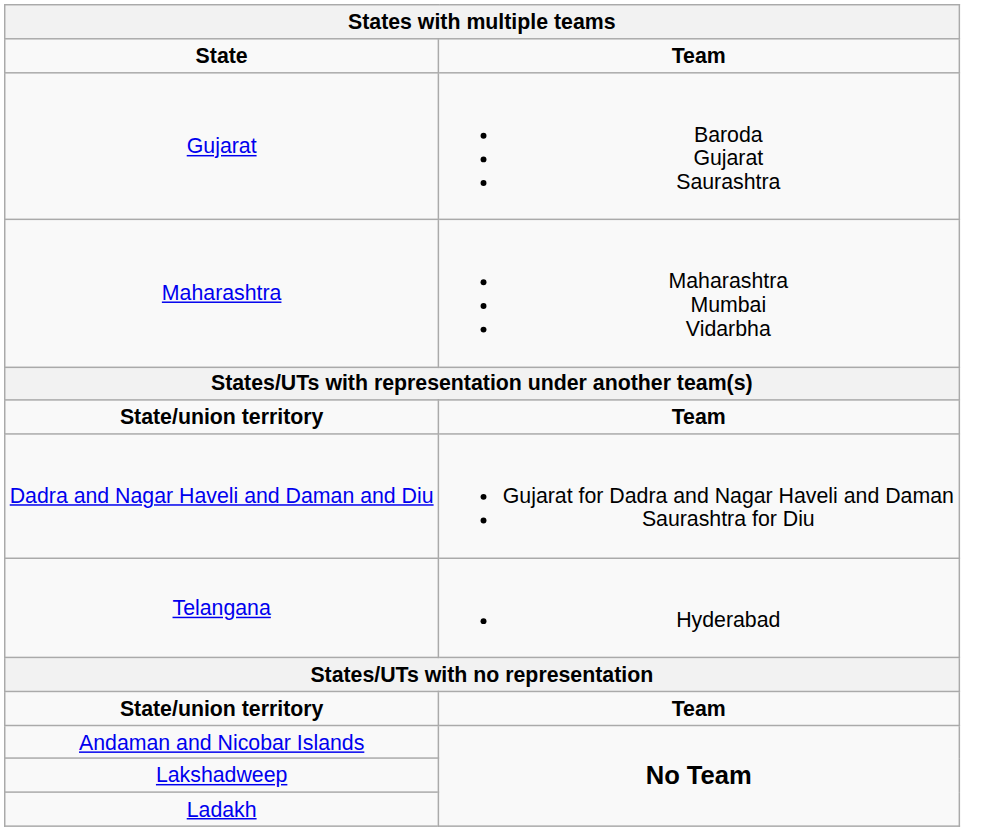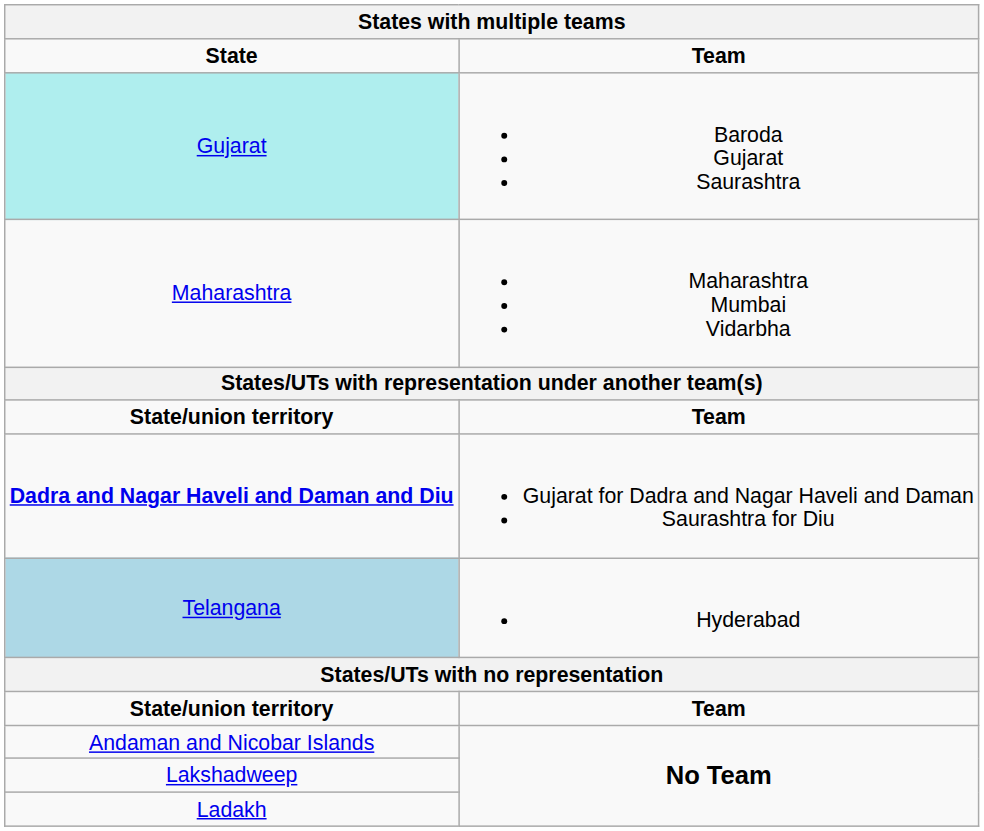(222, 146) no background -> (232, 146) paleturquoise background
(222, 496) normal -> (232, 496) bold
(222, 608) no background -> (232, 608) lightblue background
